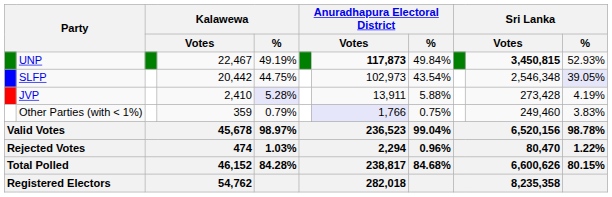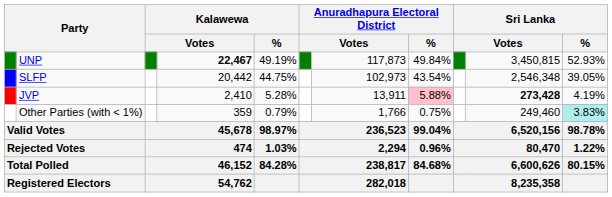(235, 60) normal -> (235, 60) bold
(386, 60) bold -> (386, 60) normal
(536, 60) bold -> (536, 60) normal
(586, 78) lavender background -> (586, 78) no background
(281, 95) lavender background -> (281, 95) no background
(435, 95) no background -> (435, 95) pink background
(540, 95) normal -> (540, 95) bold
(392, 113) lavender background -> (392, 113) no background
(589, 113) no background -> (589, 113) paleturquoise background
